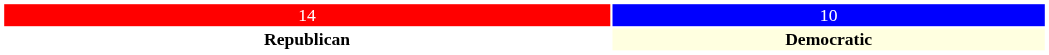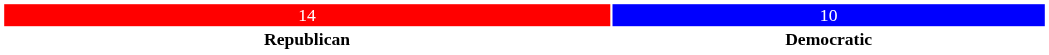(829, 39) lightyellow background -> (829, 39) no background
